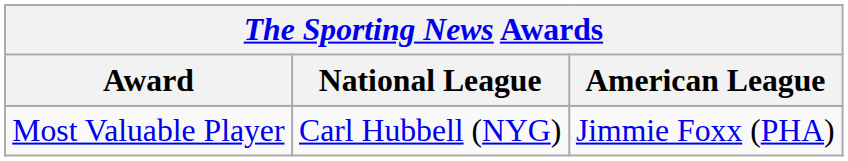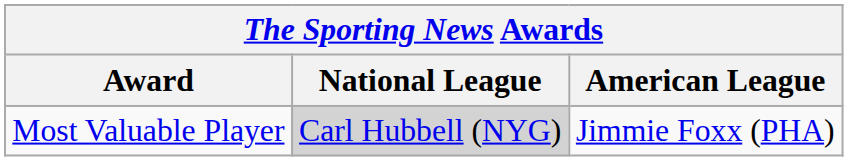(430, 130) no background -> (430, 130) lightgrey background
